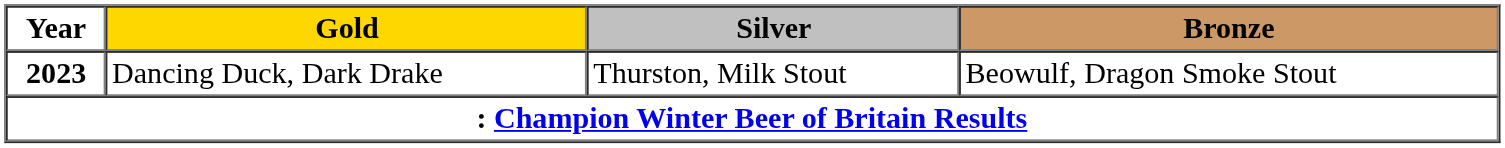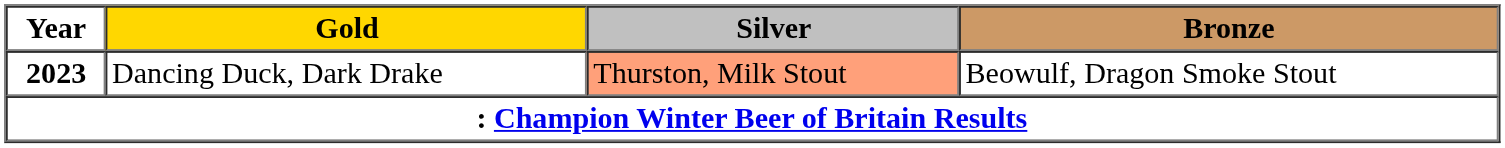(720, 73) no background -> (720, 73) lightsalmon background
